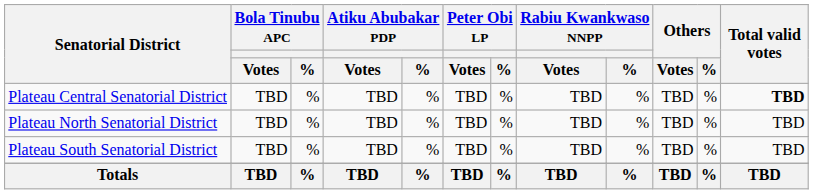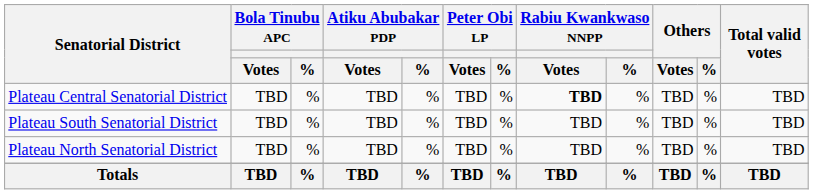(586, 97) normal -> (586, 97) bold
(788, 97) bold -> (788, 97) normal
rows swapped: (113, 123) <-> (113, 149)
